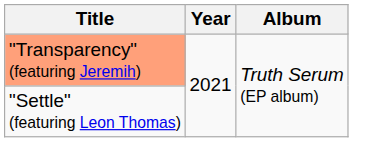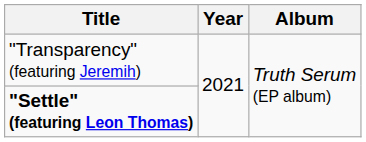(75, 60) lightsalmon background -> (75, 60) no background
(95, 111) normal -> (101, 111) bold
